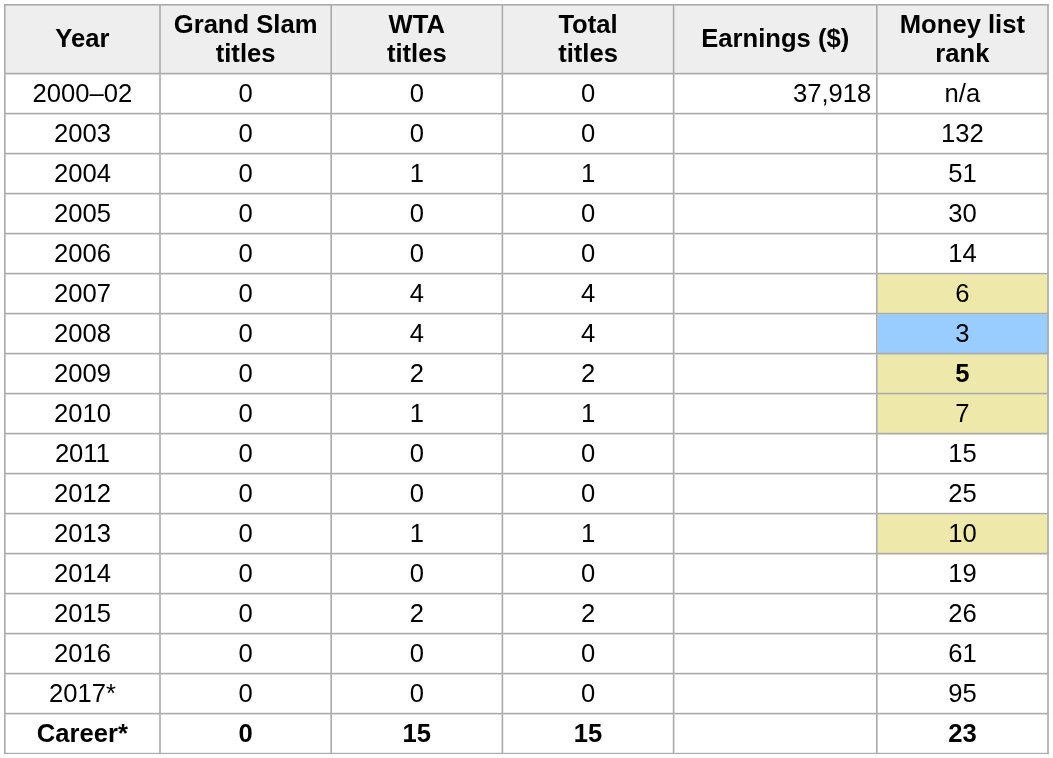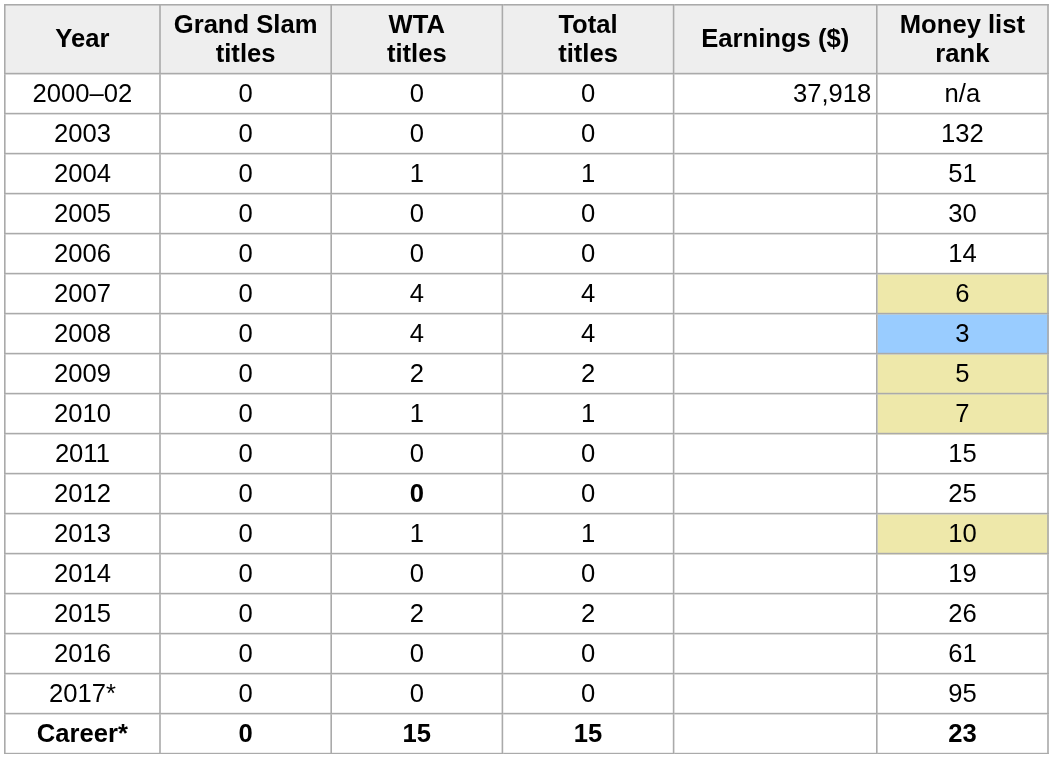(962, 373) bold -> (962, 373) normal
(417, 493) normal -> (417, 493) bold
